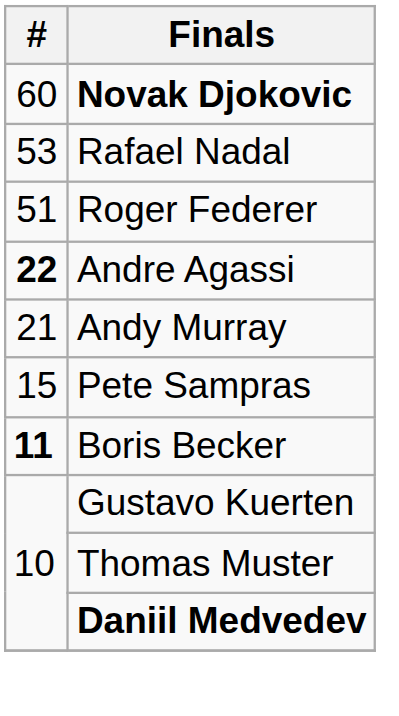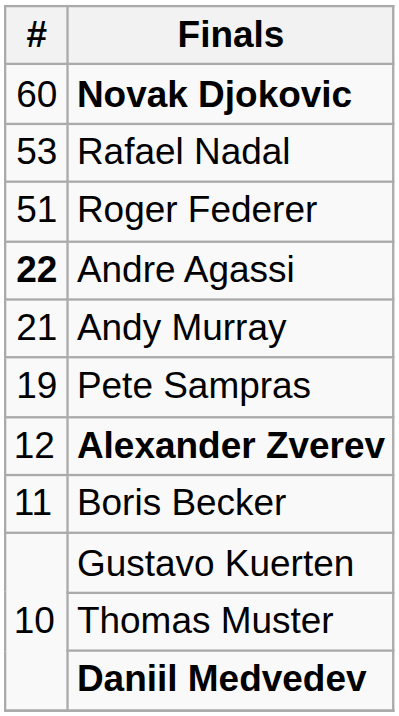(37, 386) 15 -> (37, 386) 19
+ row: (231, 445)
(33, 445) bold -> (33, 503) normal
